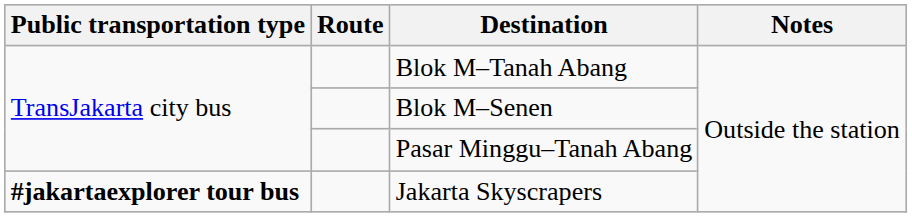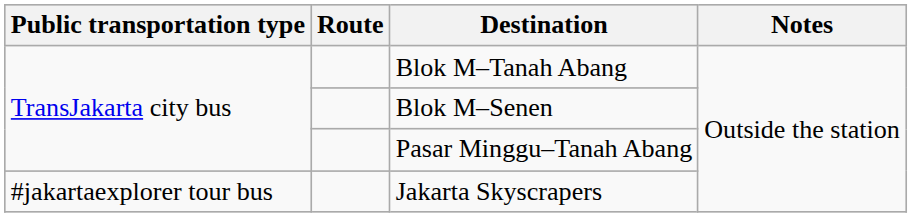(155, 190) bold -> (142, 190) normal
